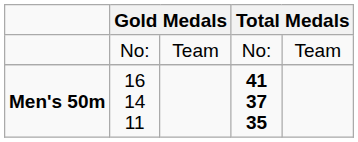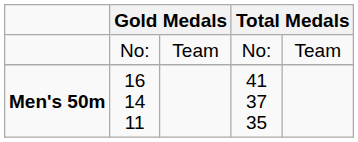(257, 101) bold -> (257, 101) normal
